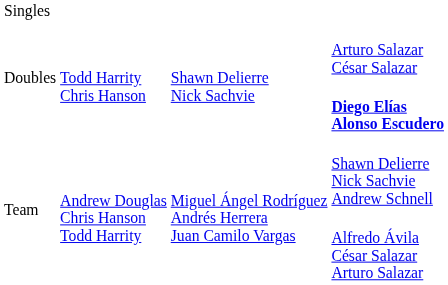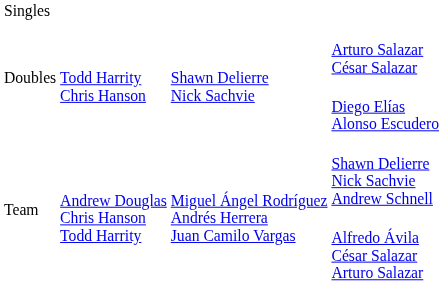(388, 115) bold -> (385, 115) normal
